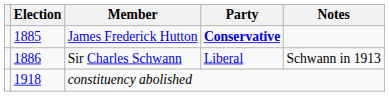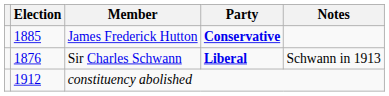(27, 58) 1886 -> (27, 58) 1876
(224, 58) normal -> (225, 58) bold
(27, 79) 1918 -> (27, 79) 1912
